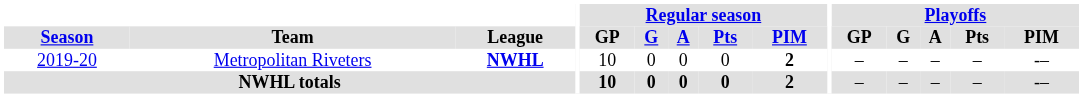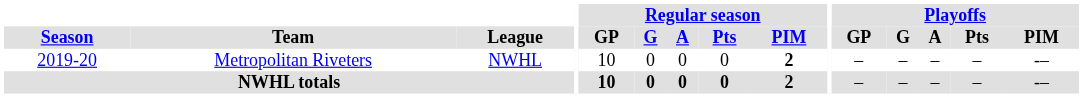(515, 59) bold -> (515, 59) normal
